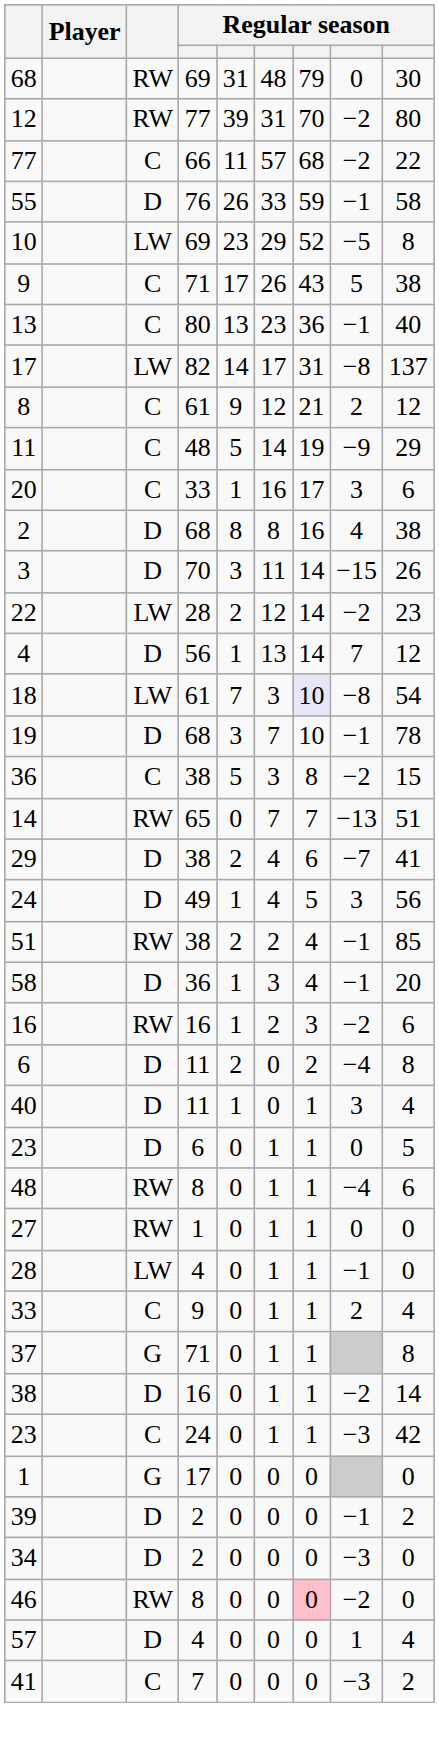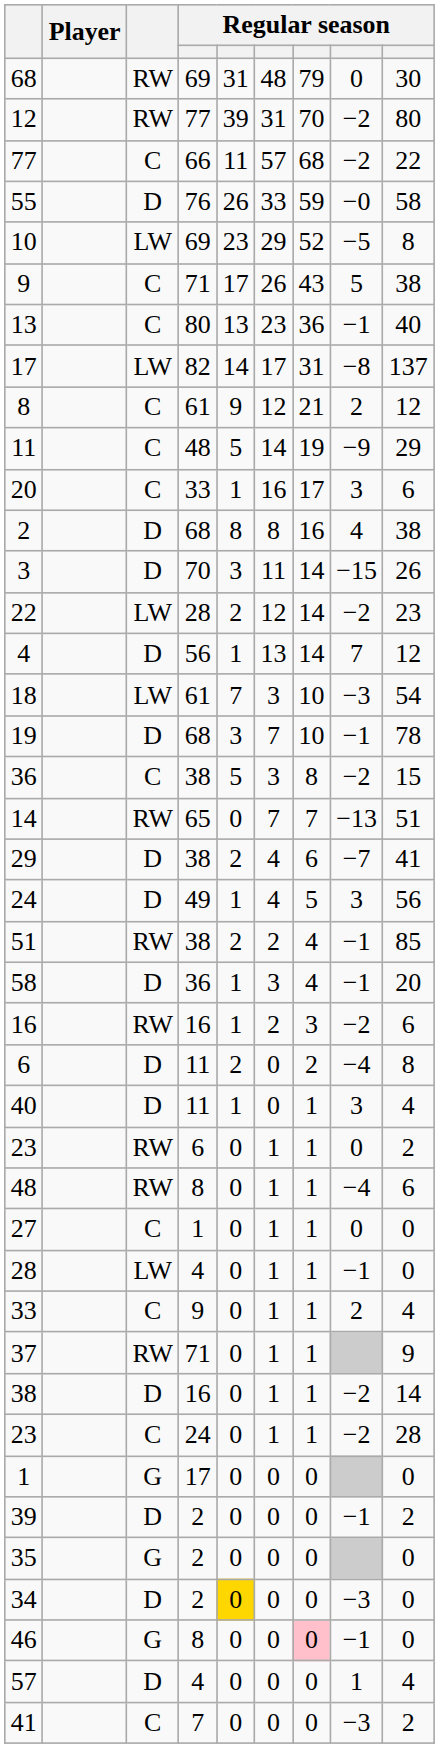(357, 201) −1 -> (357, 201) −0
(311, 694) lavender background -> (311, 694) no background
(357, 694) −8 -> (357, 694) −3
(153, 1146) D -> (153, 1146) RW
(408, 1146) 5 -> (408, 1146) 2
(153, 1229) RW -> (153, 1229) C
(153, 1352) G -> (153, 1352) RW
(408, 1352) 8 -> (408, 1352) 9
(357, 1434) −3 -> (357, 1434) −2
(408, 1434) 42 -> (408, 1434) 28
+ row: (24, 1557)
(236, 1557) no background -> (236, 1599) gold background
(153, 1599) RW -> (153, 1640) G
(357, 1599) −2 -> (357, 1640) −1
